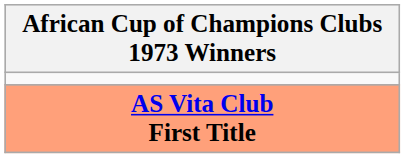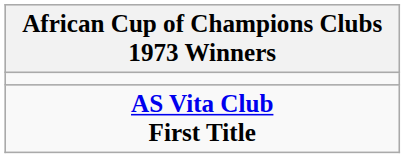(202, 118) lightsalmon background -> (202, 118) no background
